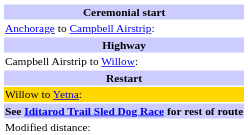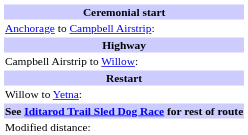(43, 94) gold background -> (43, 94) no background
